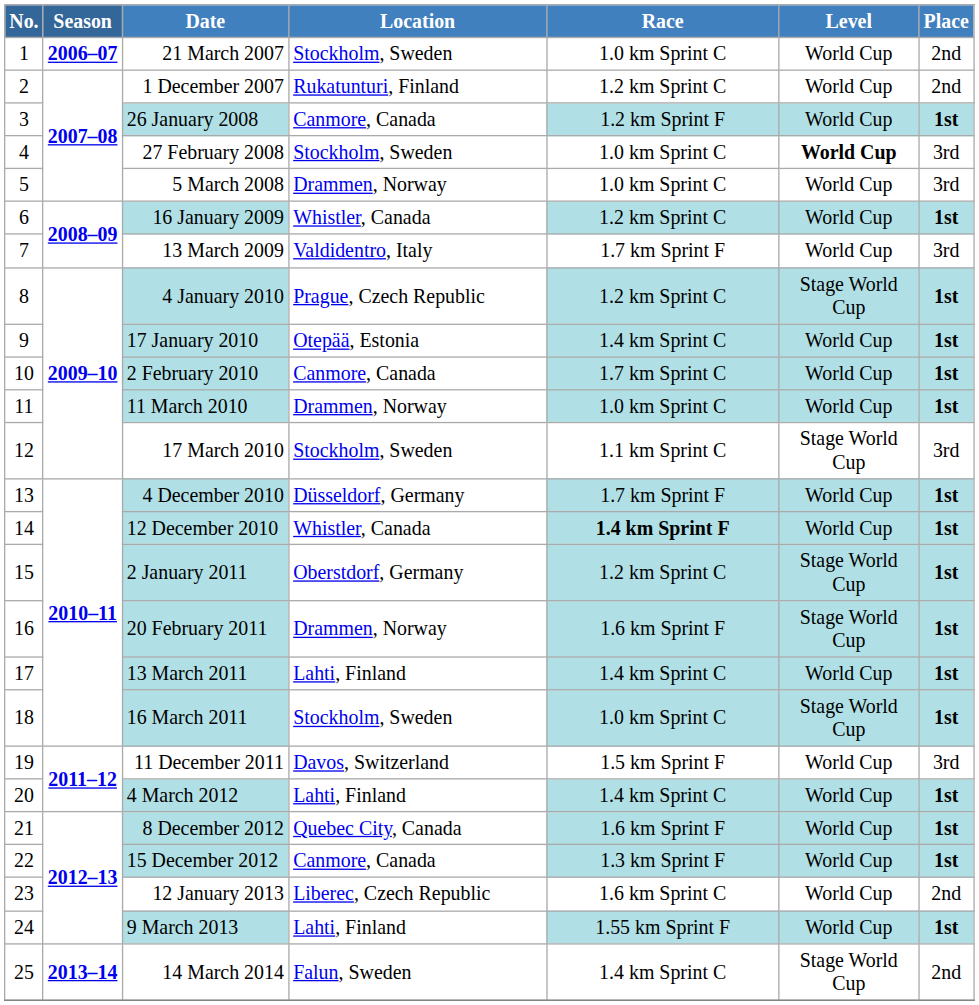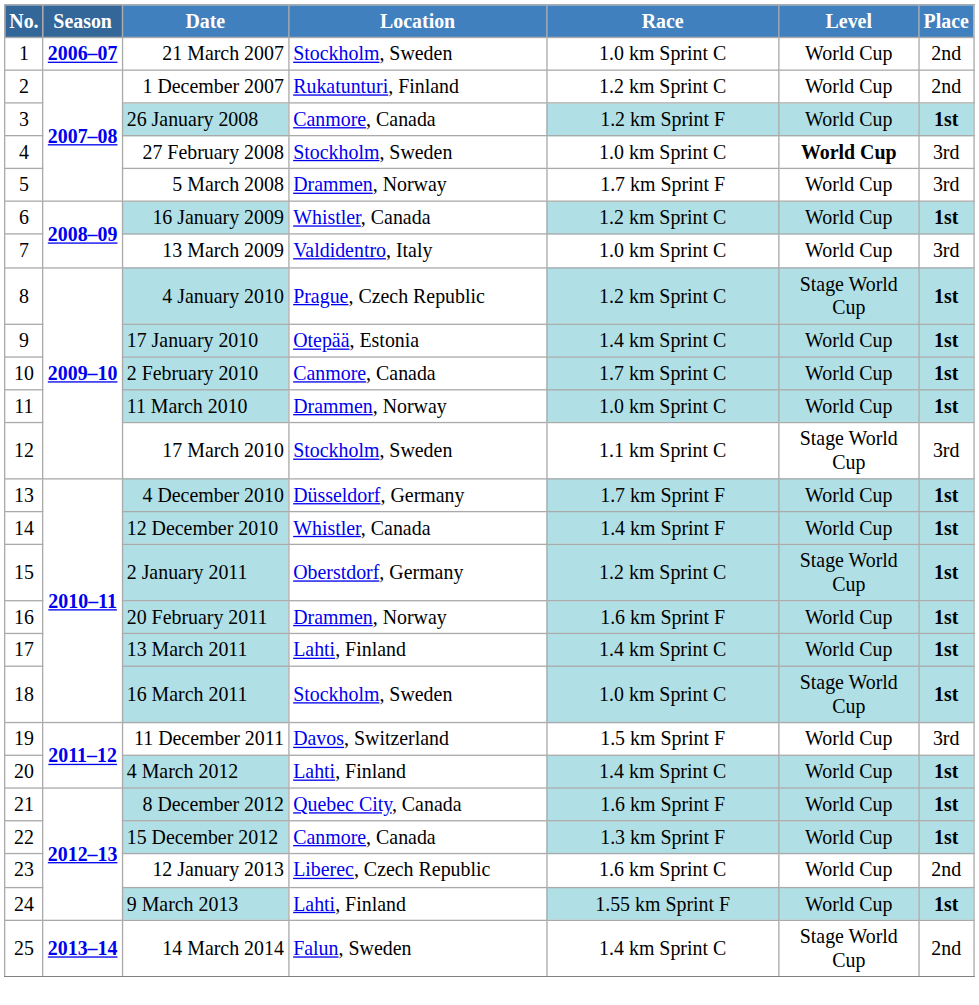(663, 185) 1.0 km Sprint C -> (663, 185) 1.7 km Sprint F
(663, 250) 1.7 km Sprint F -> (663, 250) 1.0 km Sprint C
(663, 527) bold -> (663, 527) normal
(849, 628) Stage World Cup -> (849, 617) World Cup
